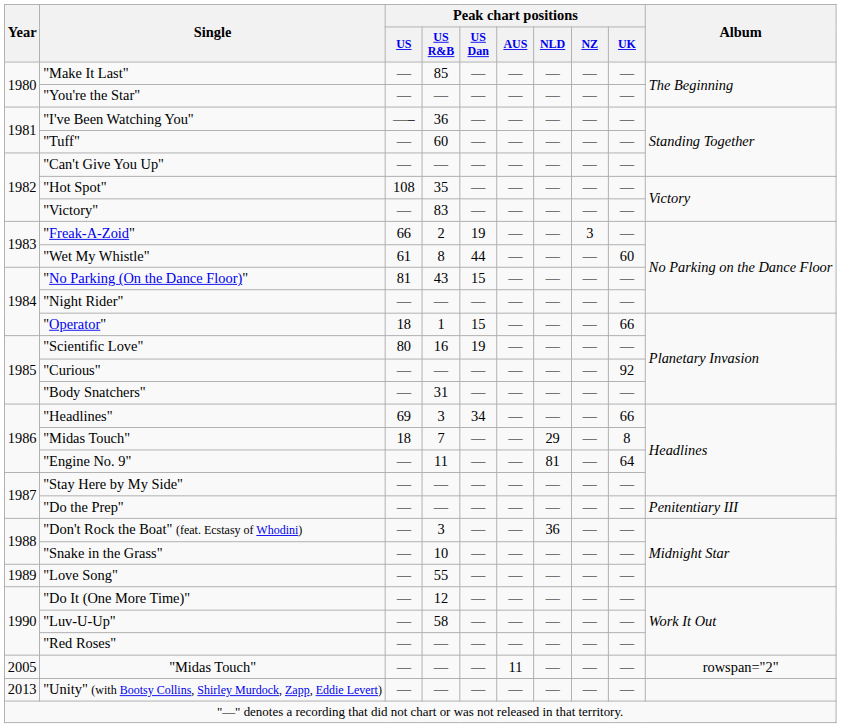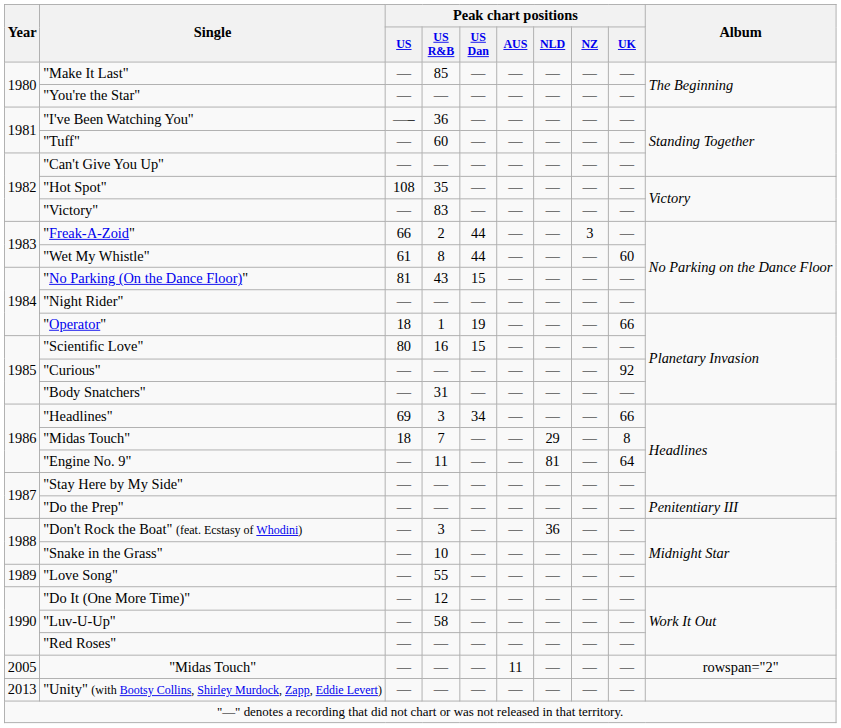(478, 233) 19 -> (478, 233) 44
(478, 324) 15 -> (478, 324) 19
(478, 347) 19 -> (478, 347) 15
